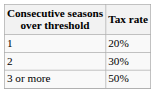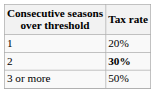(118, 61) normal -> (119, 61) bold
